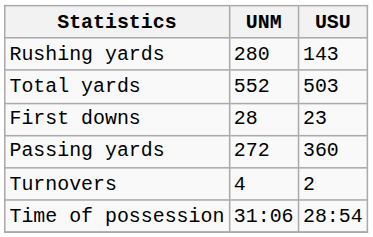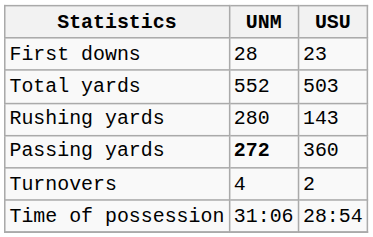rows swapped: (75, 119) <-> (87, 54)
(252, 152) normal -> (252, 152) bold
